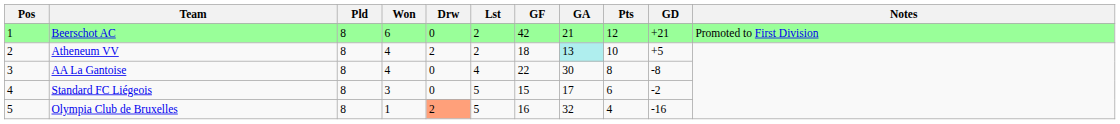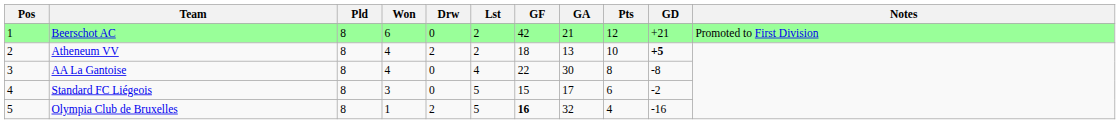(568, 52) paleturquoise background -> (568, 52) no background
(657, 52) normal -> (657, 52) bold
(432, 109) lightsalmon background -> (432, 109) no background
(524, 109) normal -> (524, 109) bold
